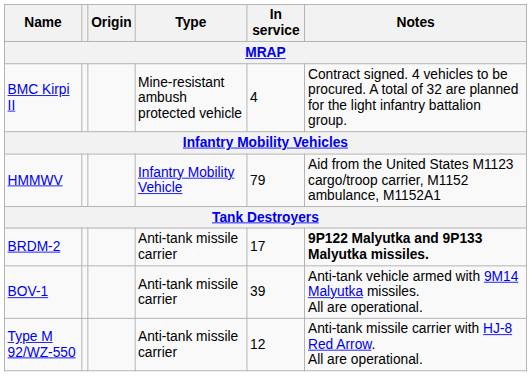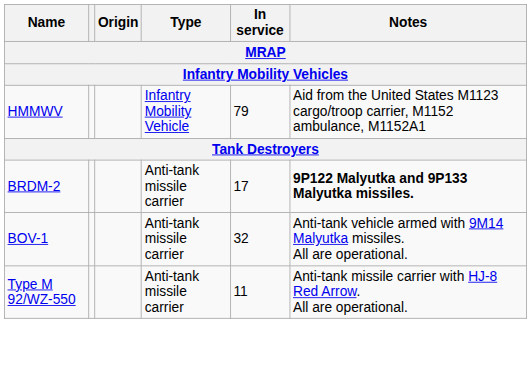- row: (39, 97)
(258, 292) 39 -> (241, 239) 32
(258, 344) 12 -> (241, 292) 11
